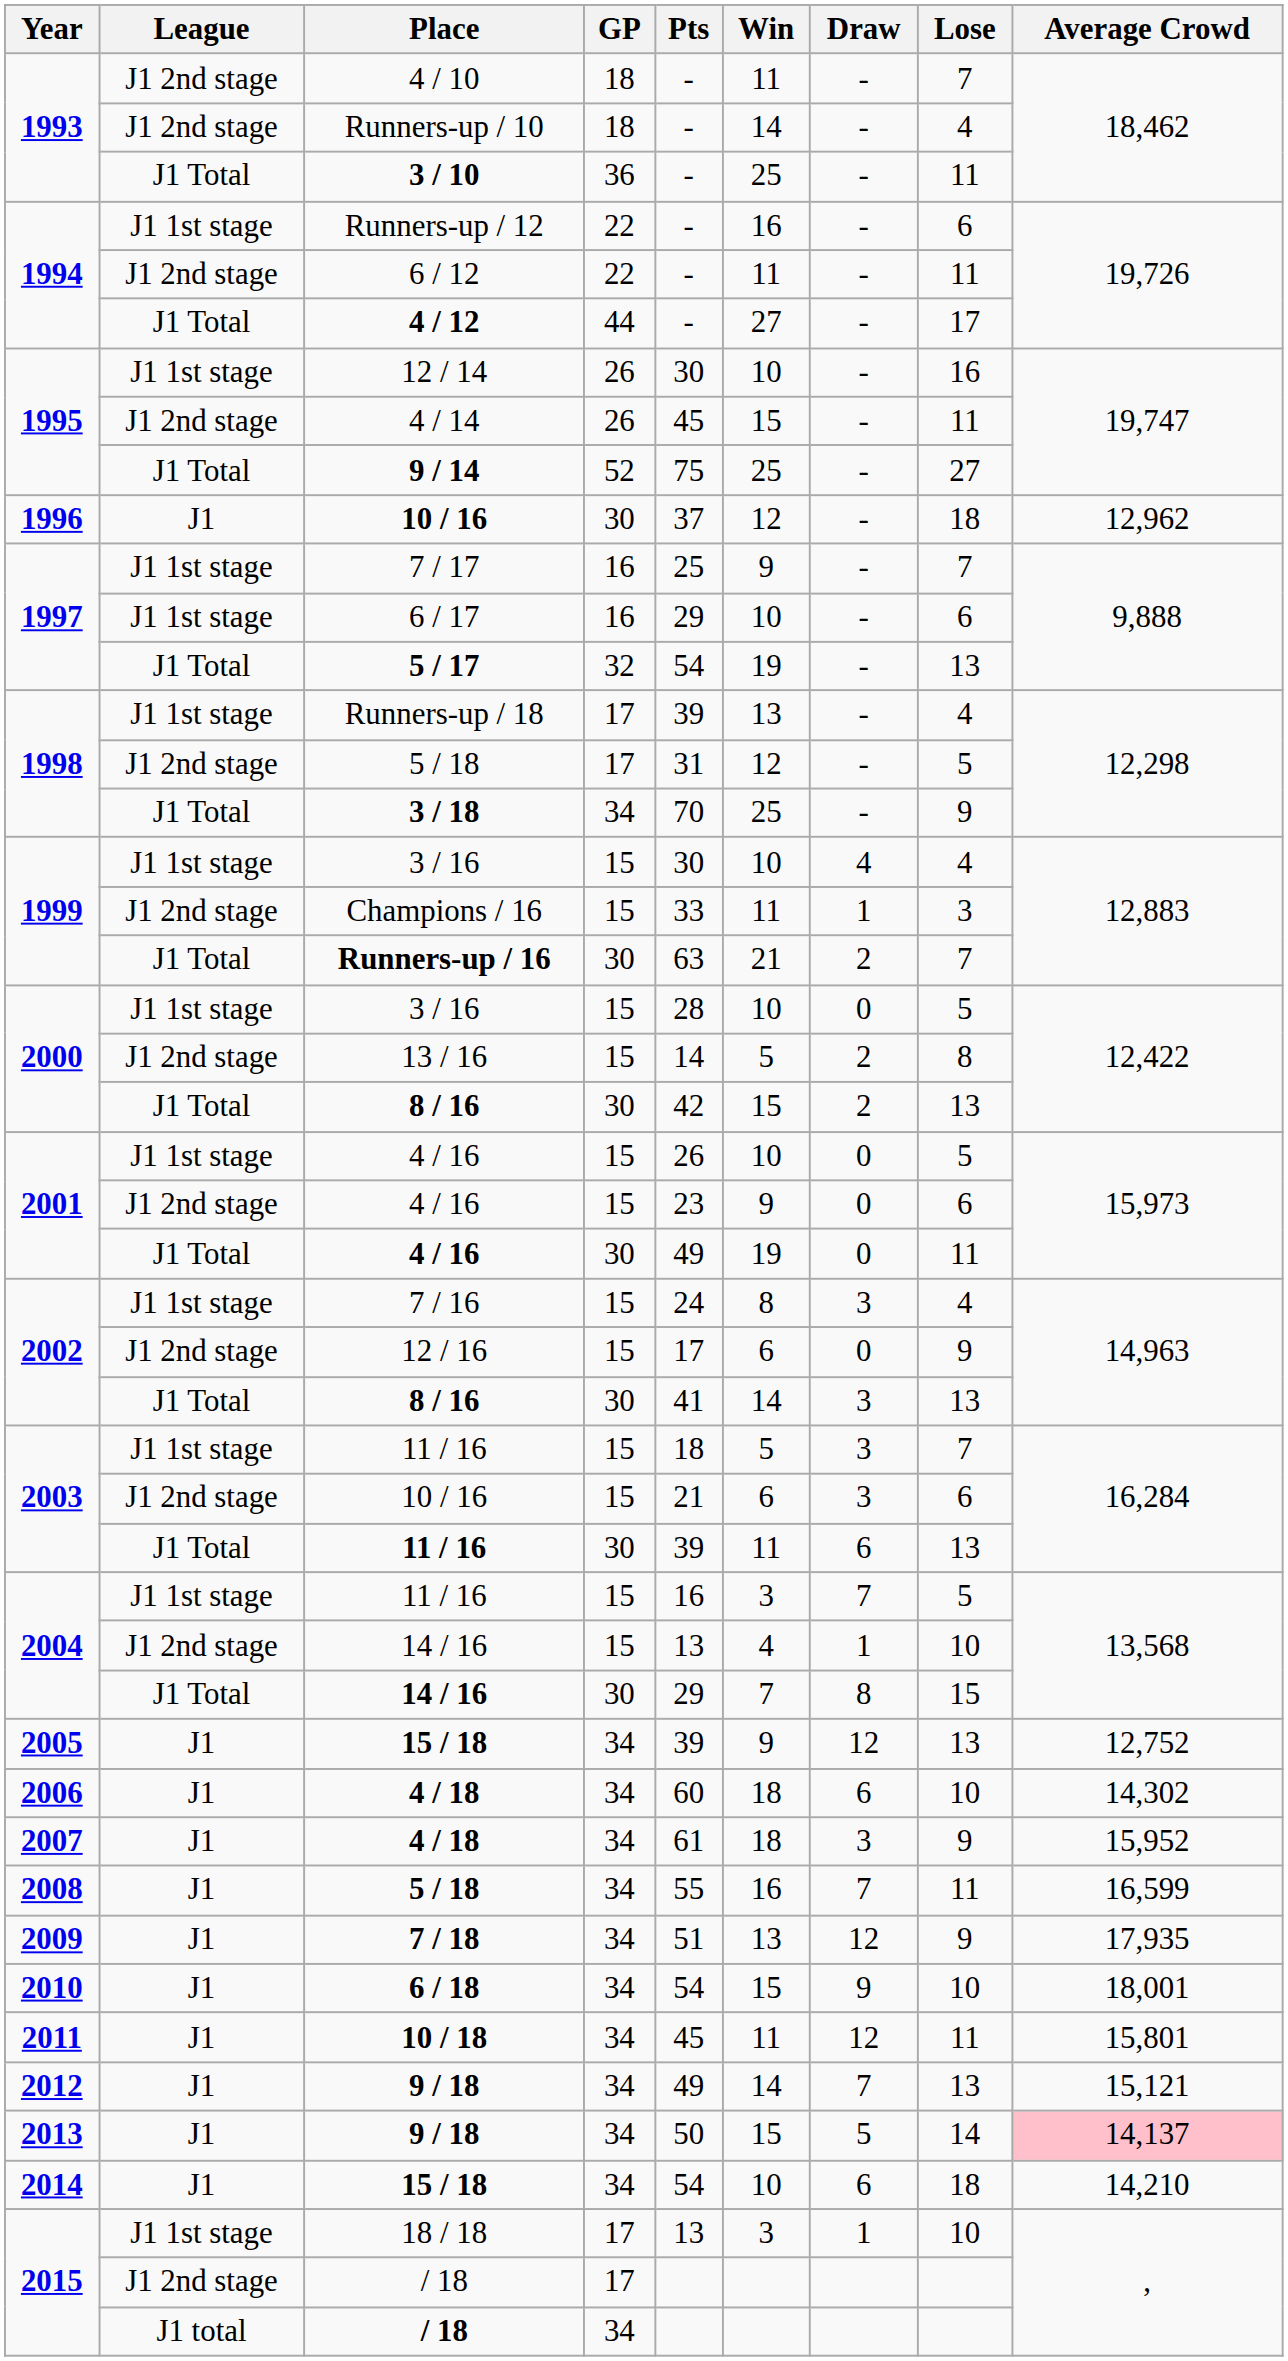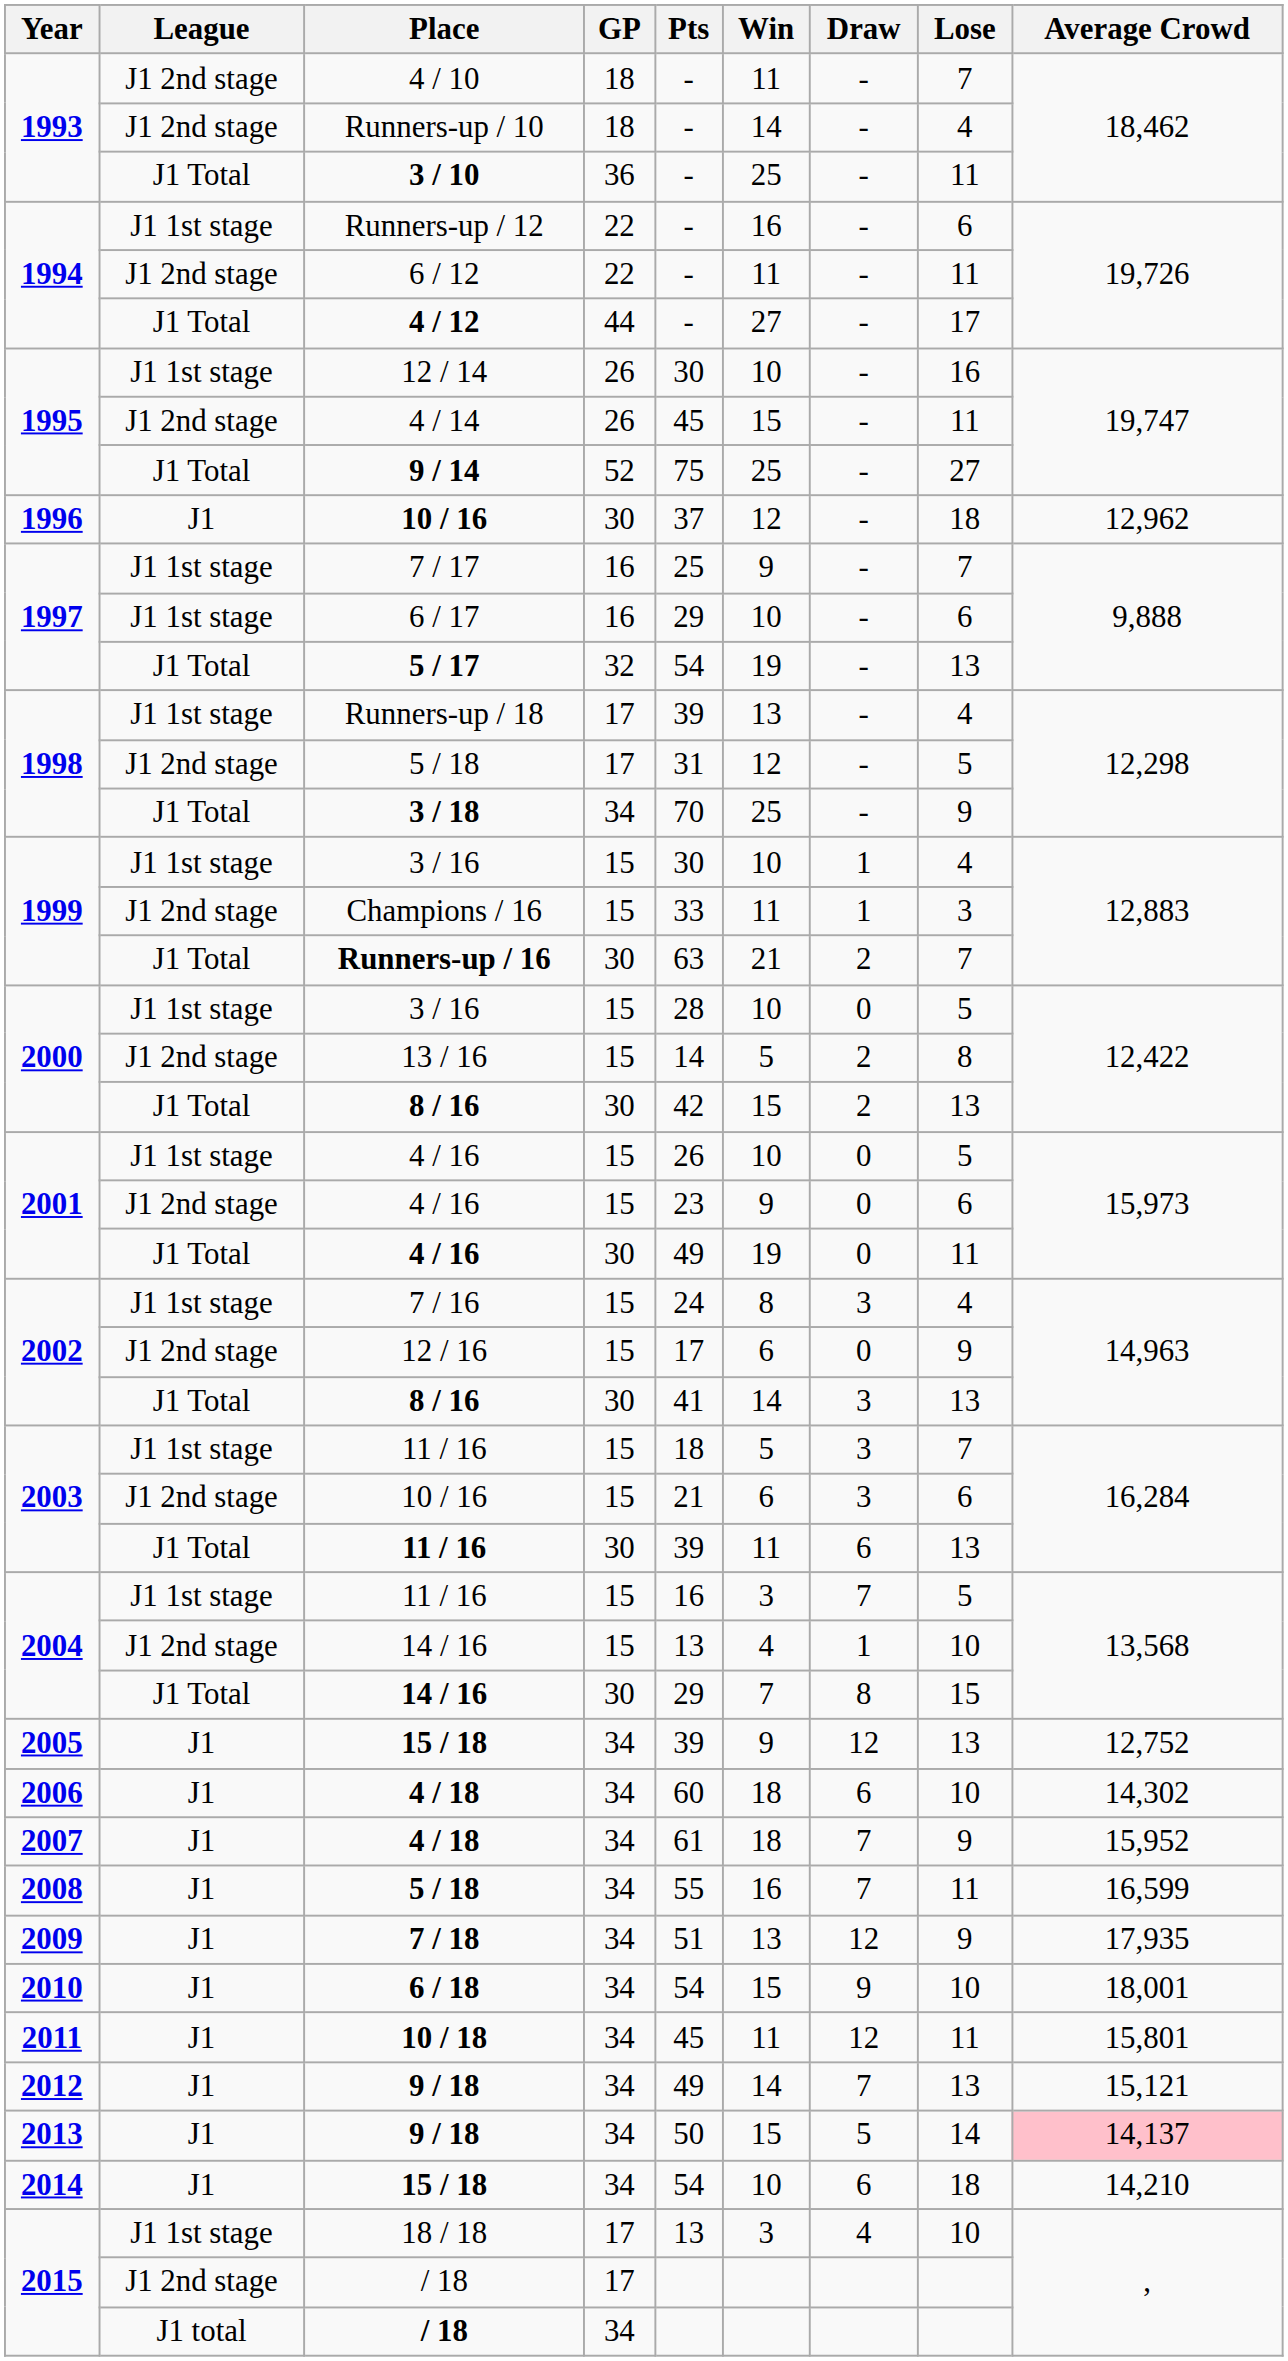(864, 861) 4 -> (864, 861) 1
(864, 1841) 3 -> (864, 1841) 7
(864, 2232) 1 -> (864, 2232) 4
